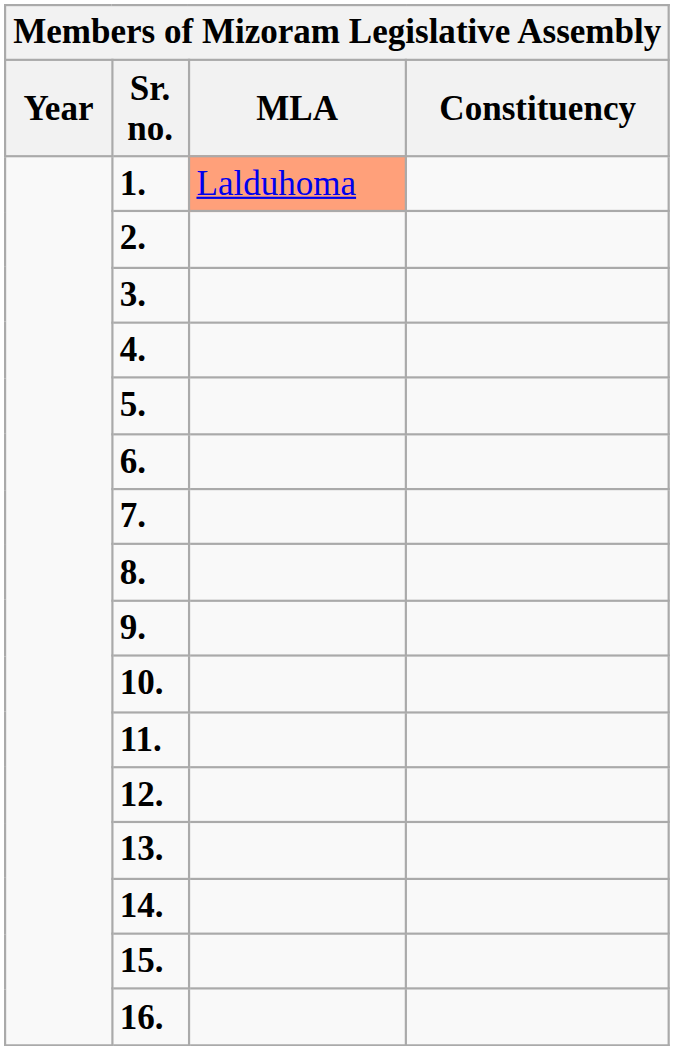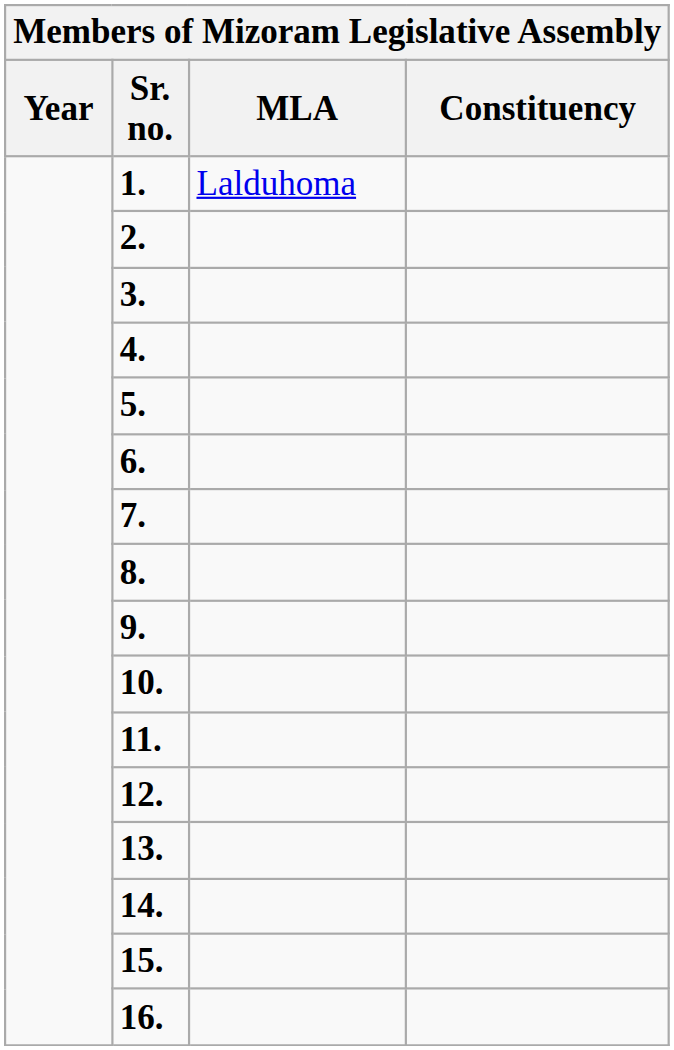(276, 182) lightsalmon background -> (276, 182) no background
